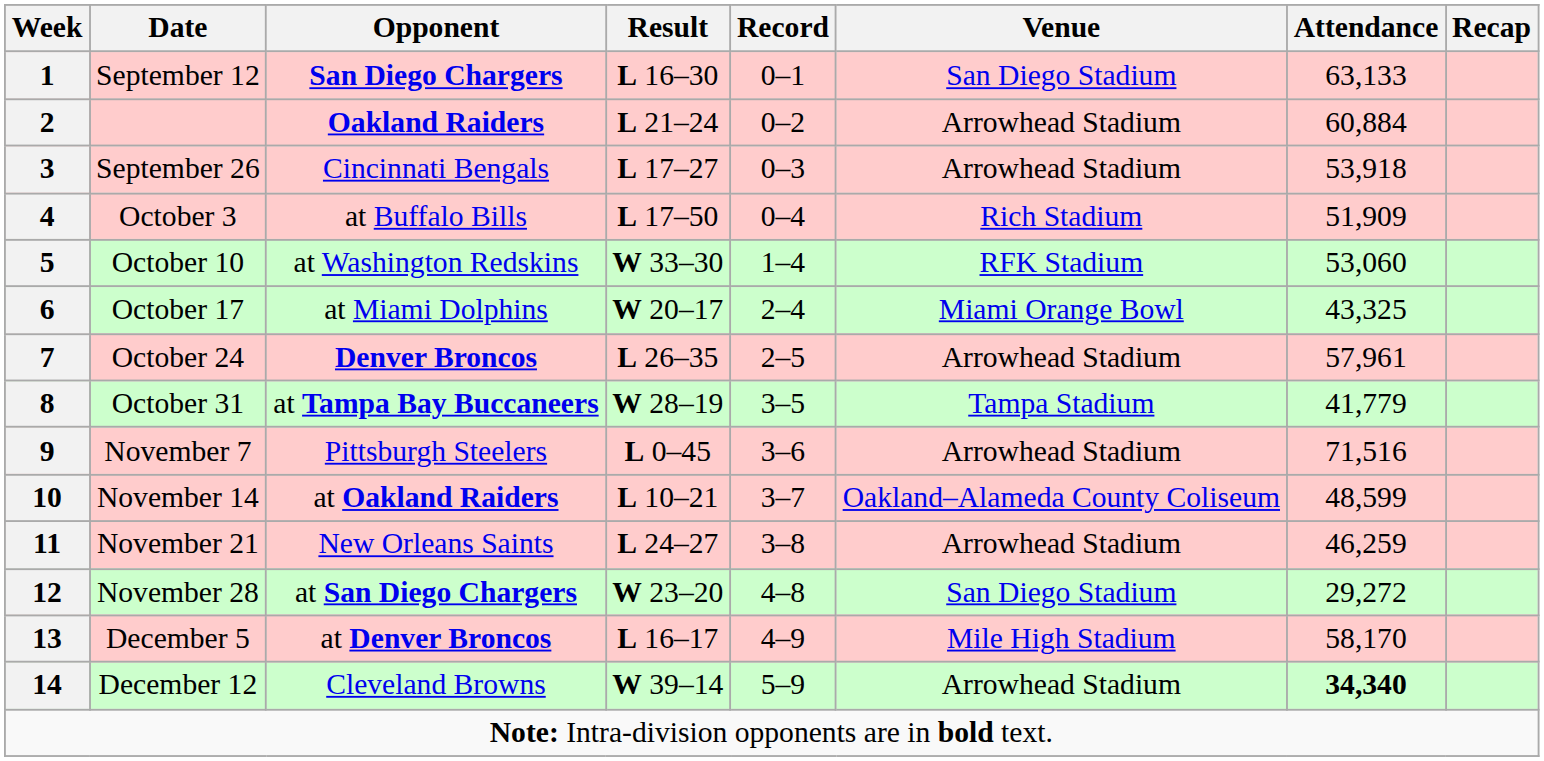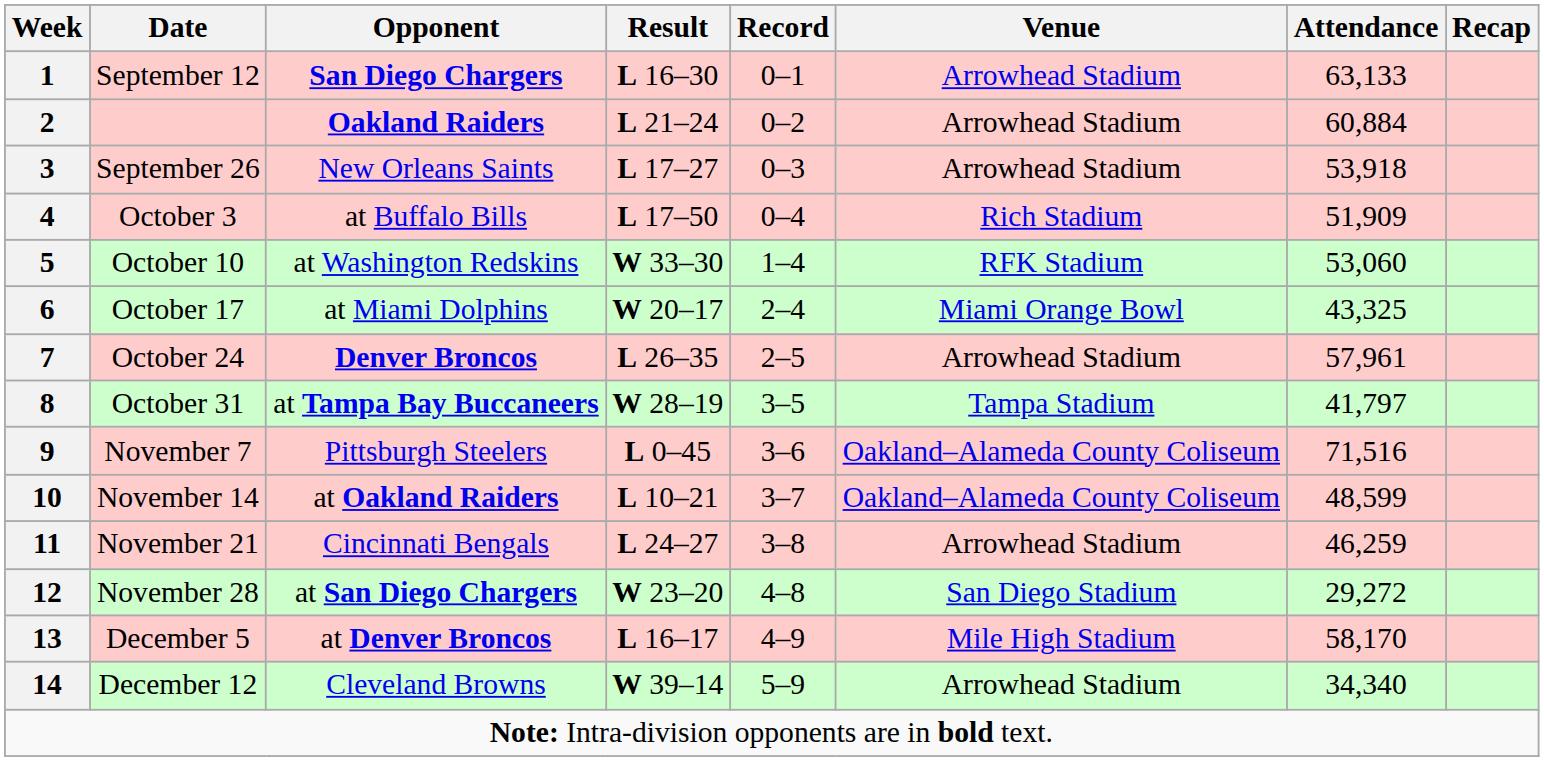(1061, 74) San Diego Stadium -> (1061, 74) Arrowhead Stadium
(436, 168) Cincinnati Bengals -> (436, 168) New Orleans Saints
(1366, 403) 41,779 -> (1366, 403) 41,797
(1061, 450) Arrowhead Stadium -> (1061, 450) Oakland–Alameda County Coliseum
(436, 544) New Orleans Saints -> (436, 544) Cincinnati Bengals
(1366, 685) bold -> (1366, 685) normal
